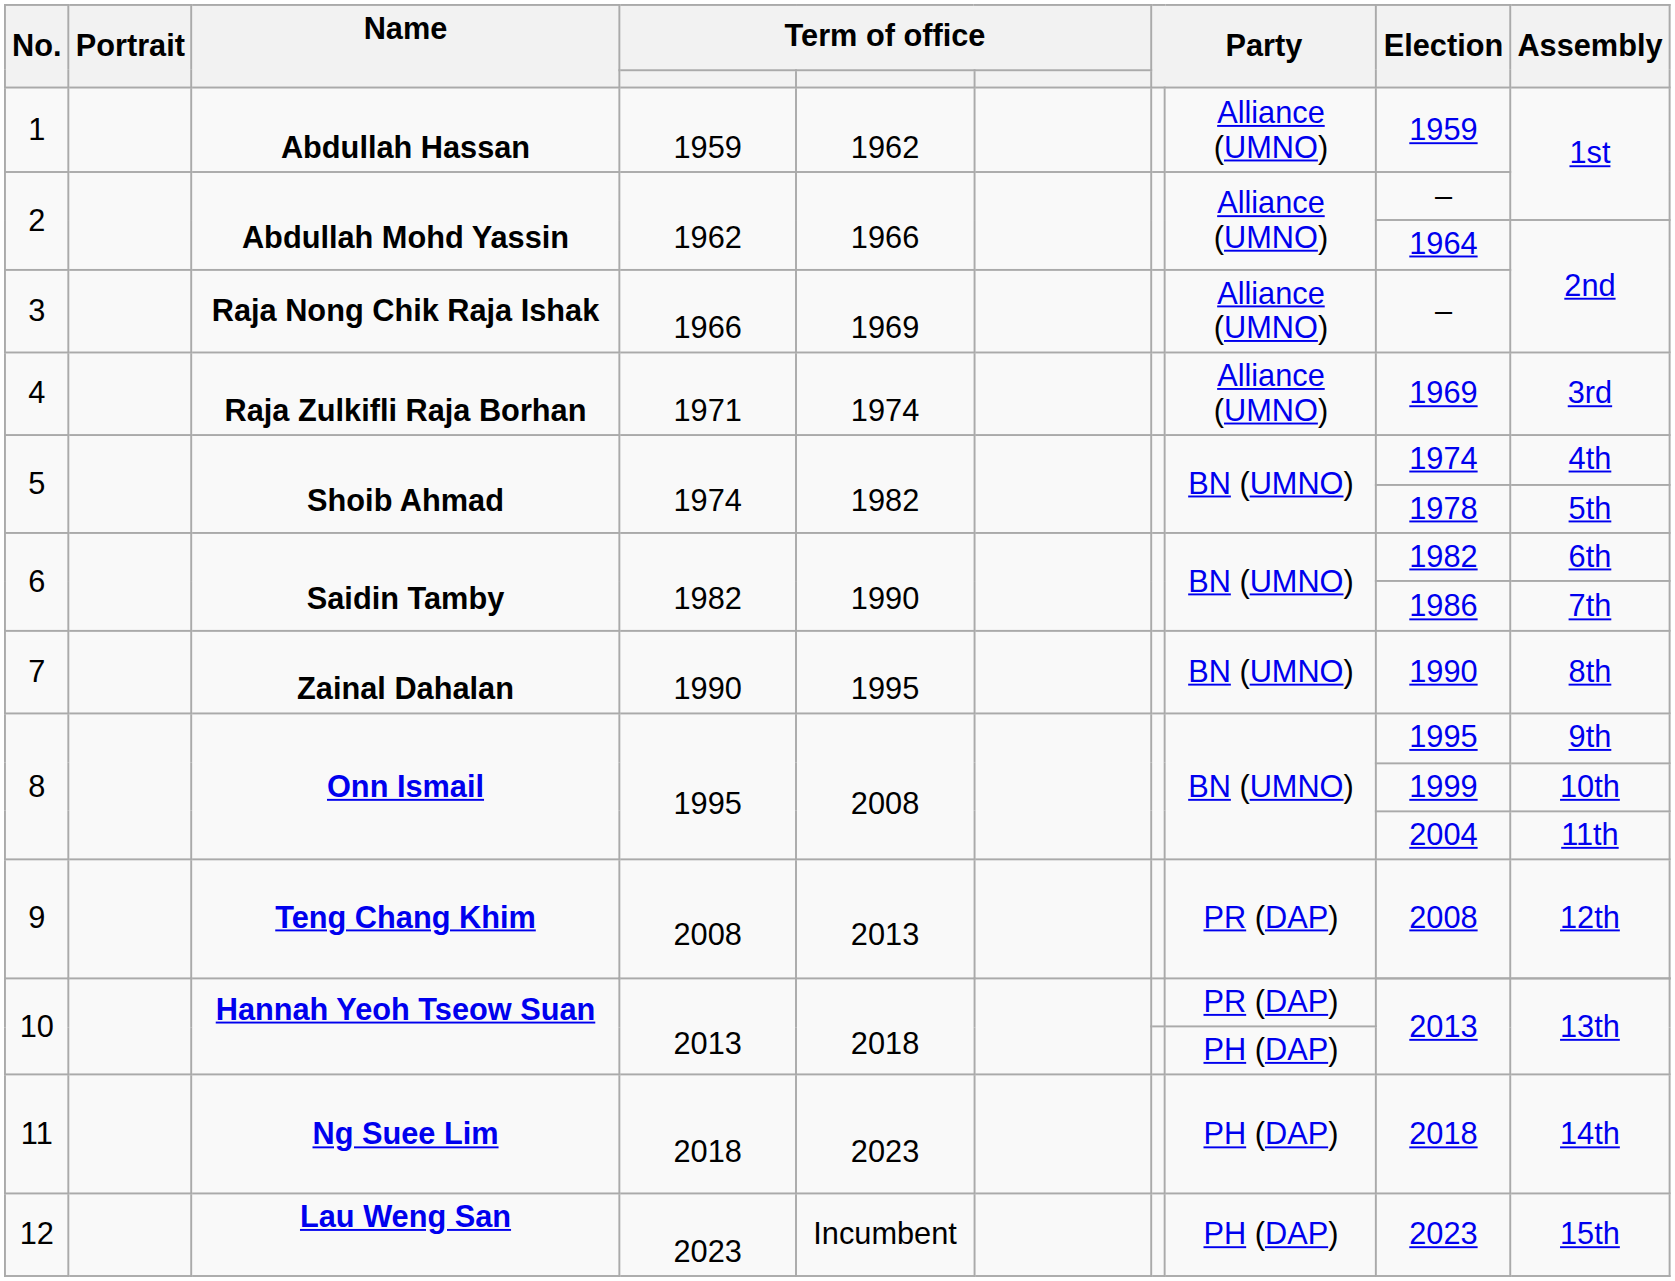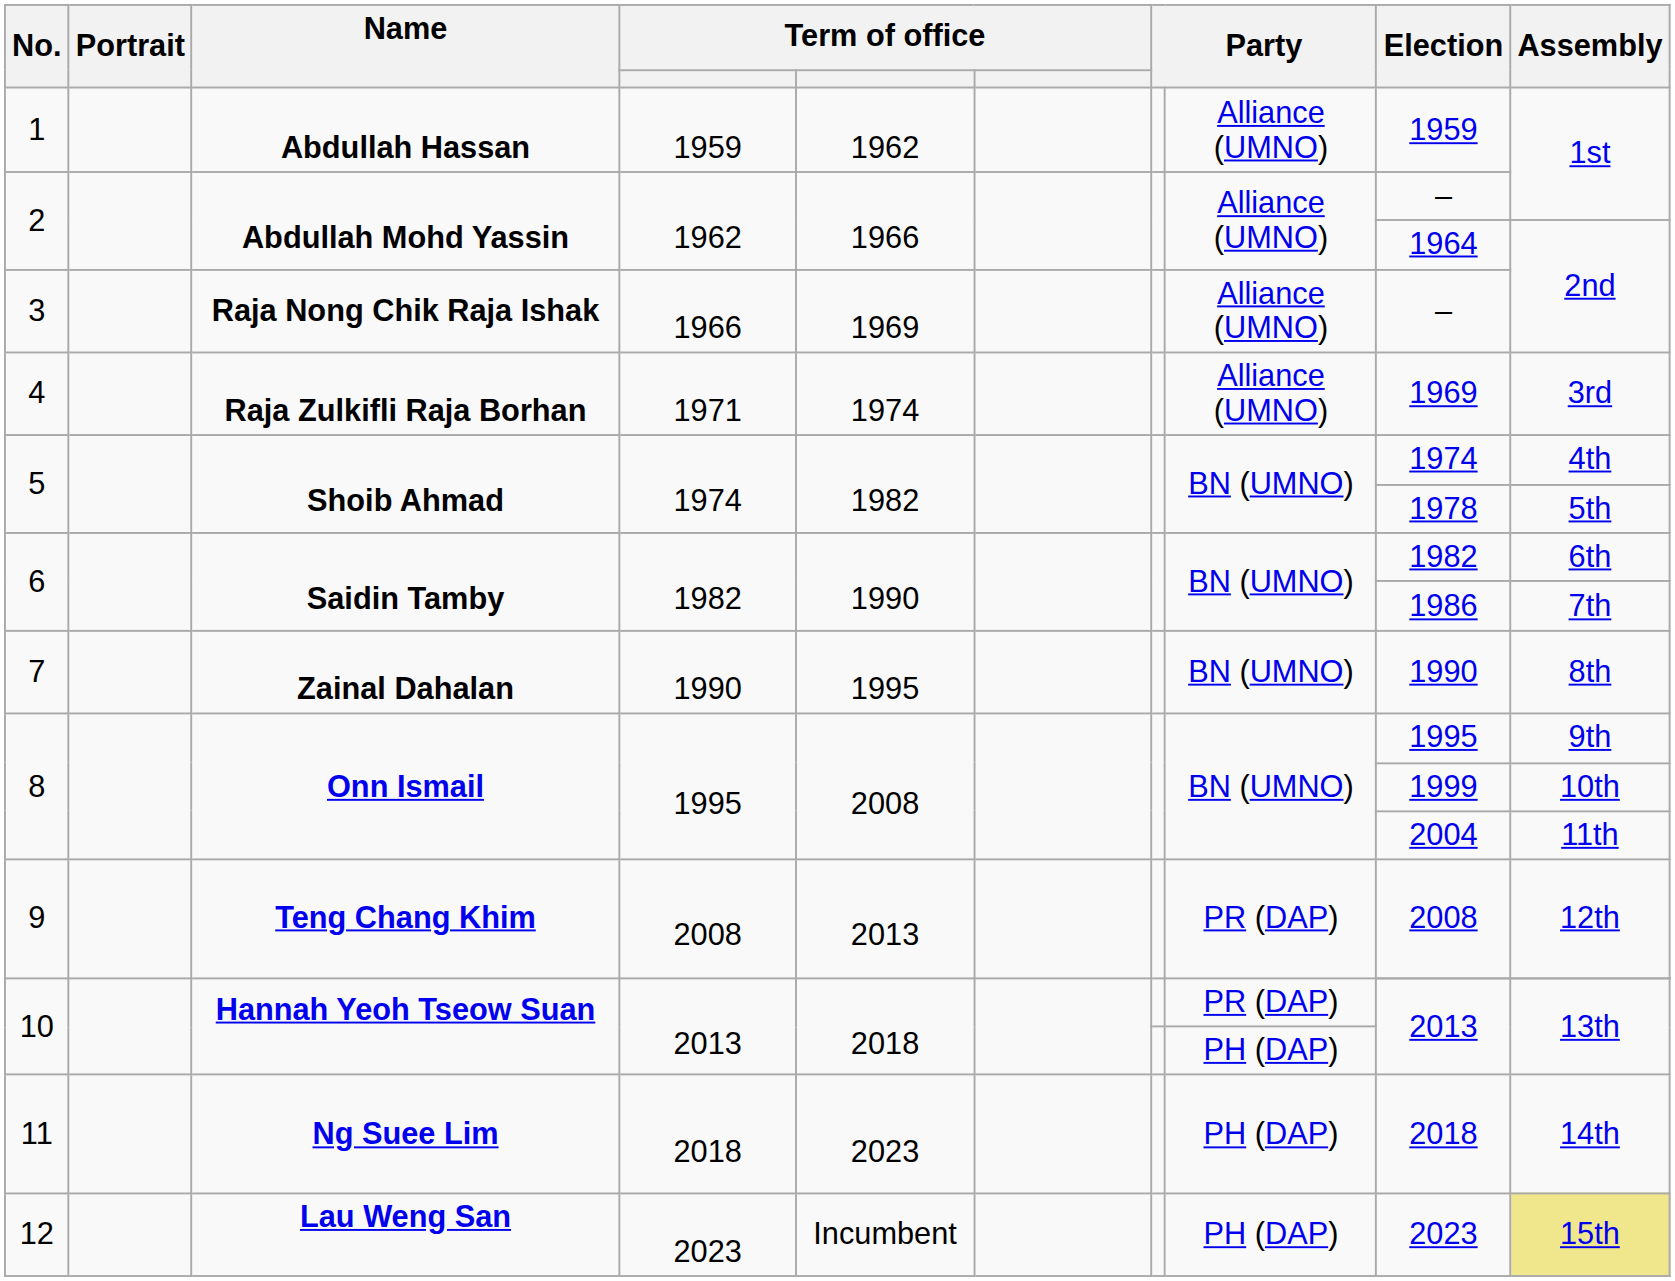(1590, 1234) no background -> (1590, 1234) khaki background
